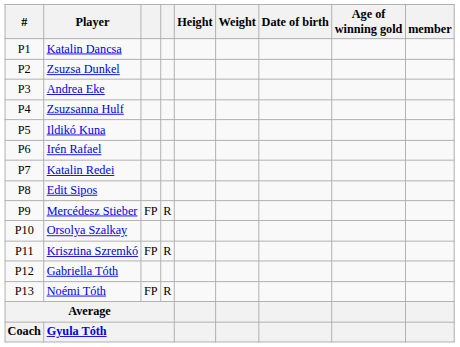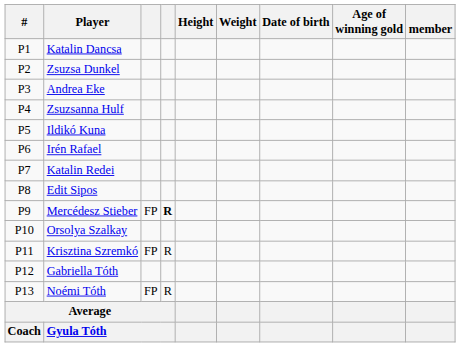(167, 210) normal -> (168, 210) bold
